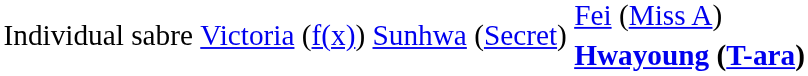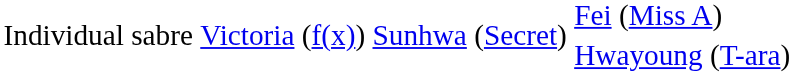(690, 55) bold -> (682, 55) normal
